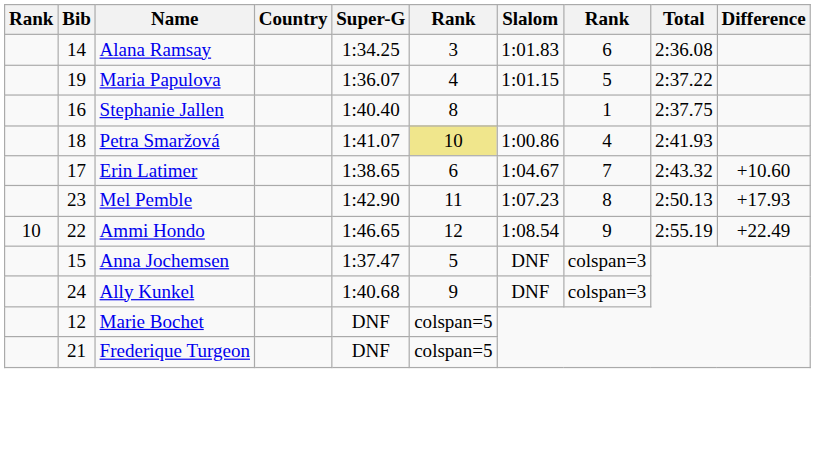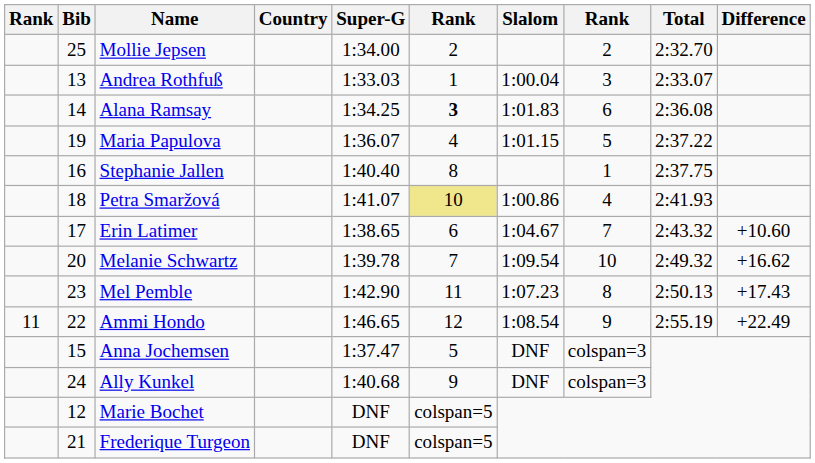+ row: (153, 49)
+ row: (161, 79)
(453, 49) normal -> (453, 110) bold
+ row: (169, 261)
(764, 200) +17.93 -> (764, 291) +17.43
(31, 230) 10 -> (31, 321) 11
